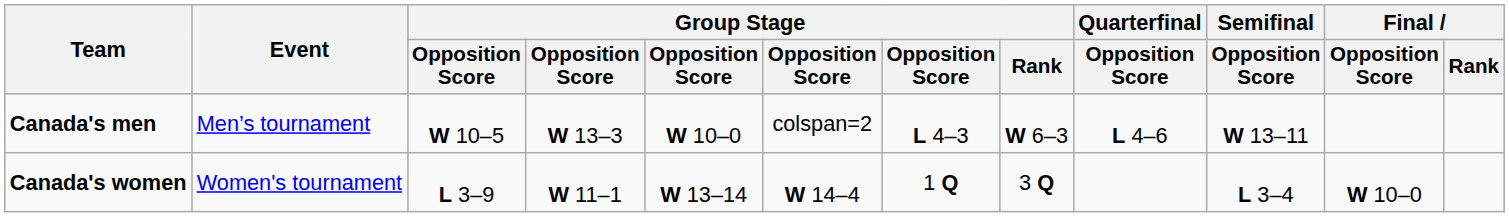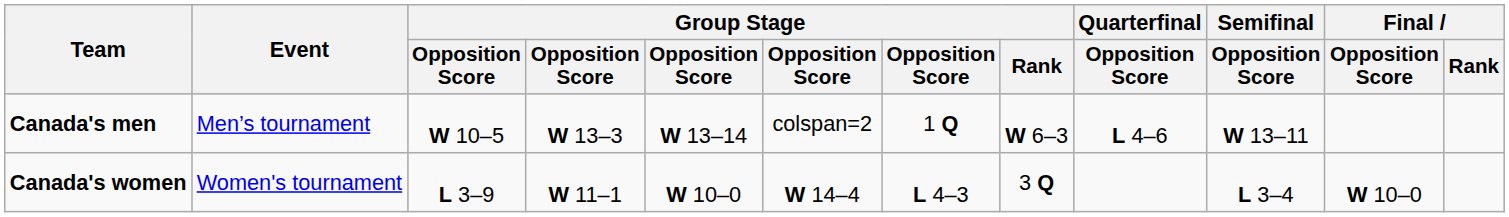(704, 136) W 10–0 -> (704, 136) W 13–14
(941, 136) L 4–3 -> (941, 124) 1 Q
(704, 194) W 13–14 -> (704, 194) W 10–0
(941, 182) 1 Q -> (941, 194) L 4–3
